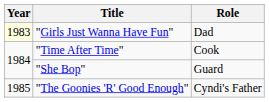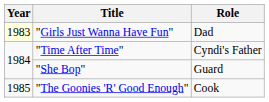(206, 50) Cook -> (228, 50) Cyndi's Father
(228, 87) Cyndi's Father -> (206, 87) Cook
